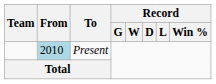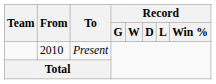(52, 50) lightblue background -> (52, 50) no background
